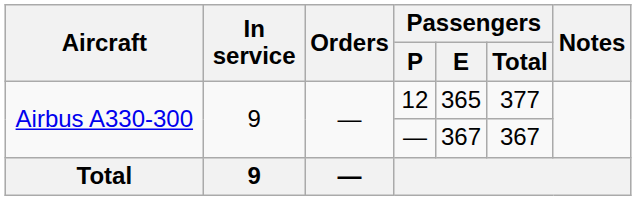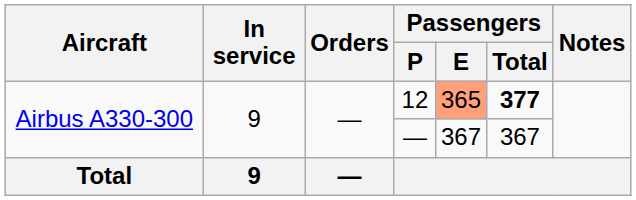(461, 99) no background -> (461, 99) lightsalmon background
(520, 99) normal -> (520, 99) bold
